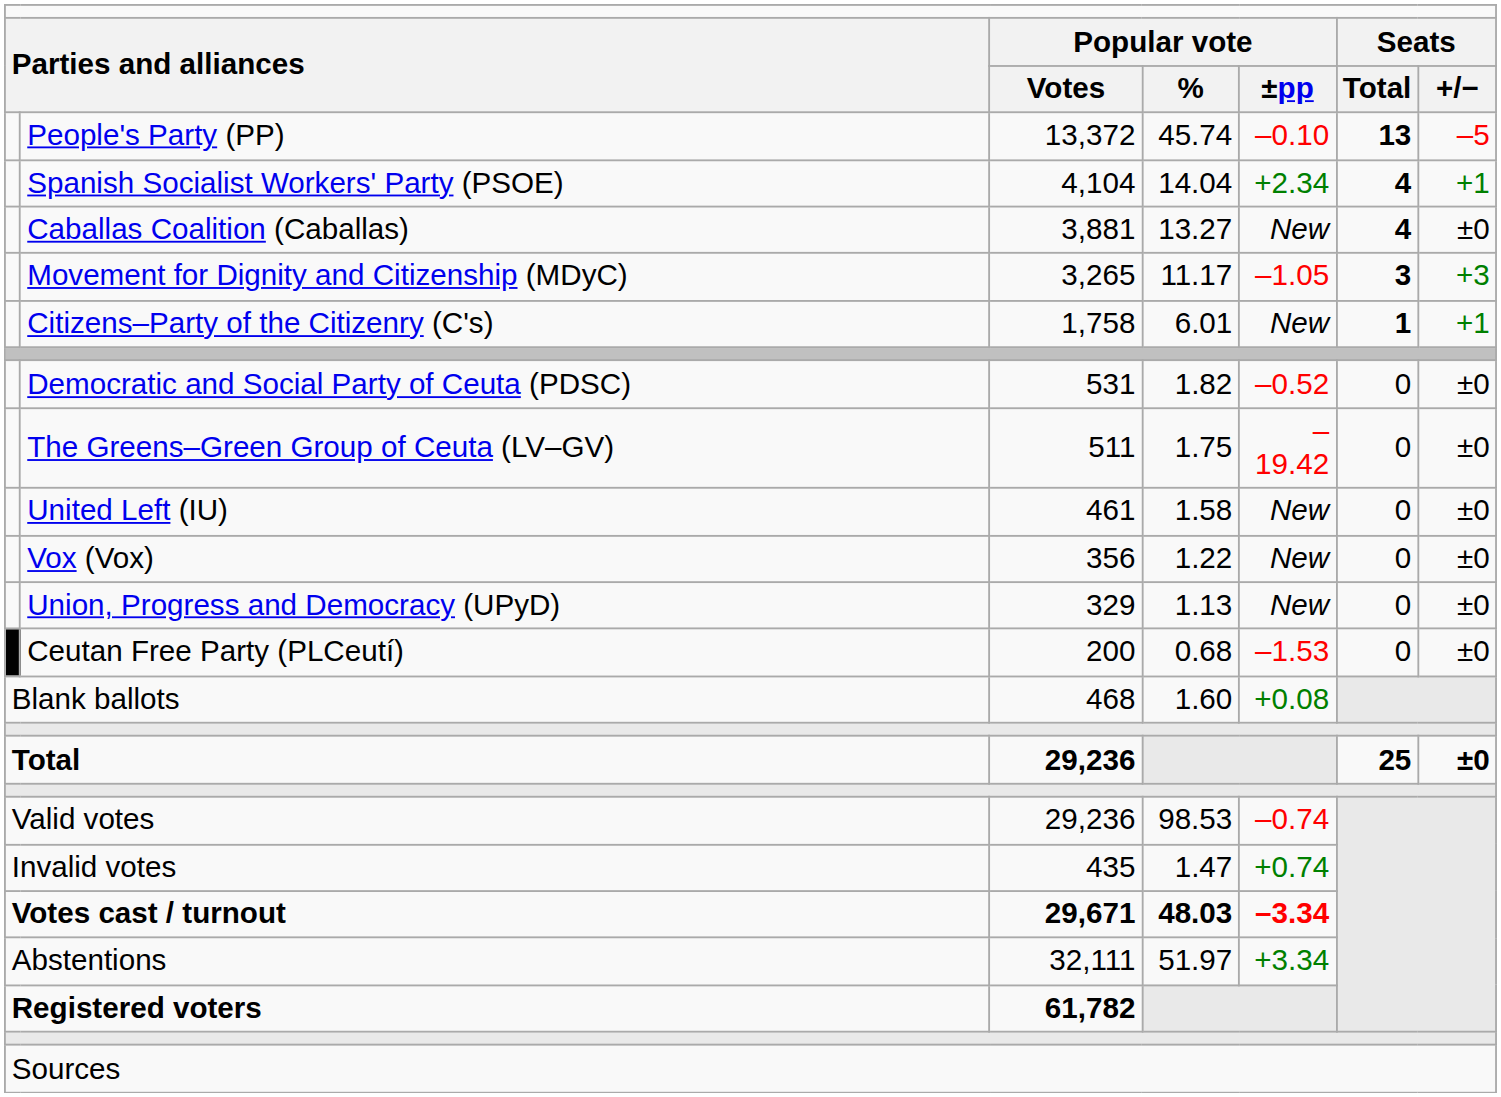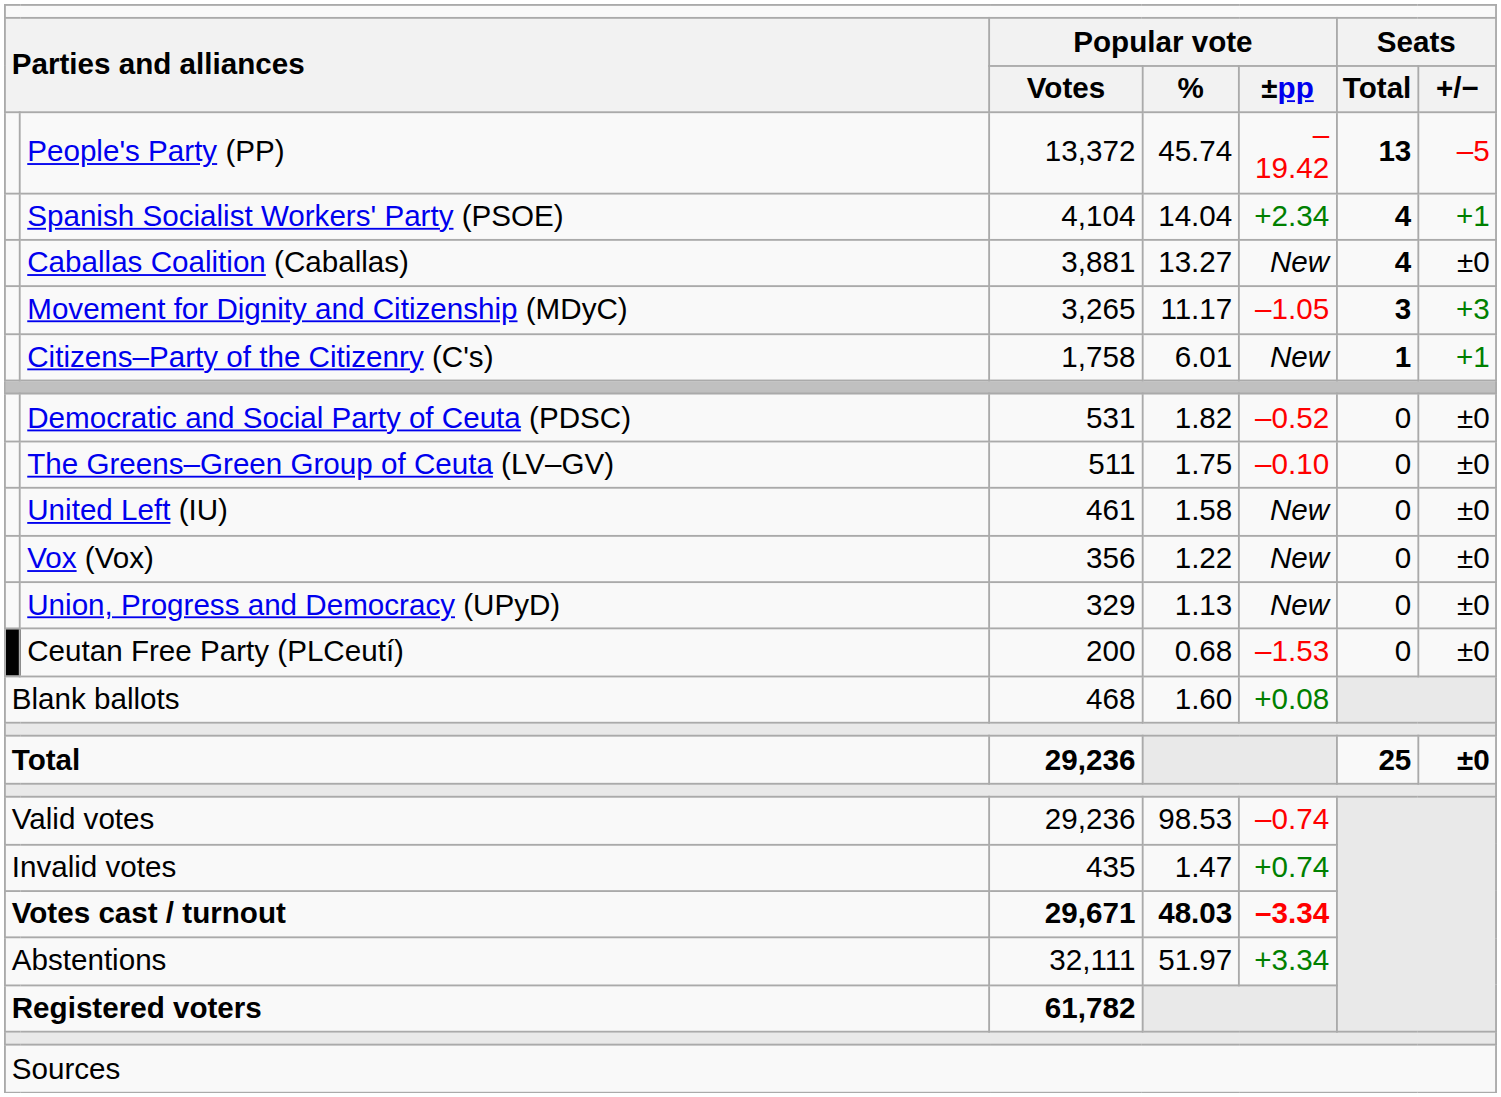(1292, 135) –0.10 -> (1292, 152) –19.42
(1292, 447) –19.42 -> (1292, 464) –0.10
